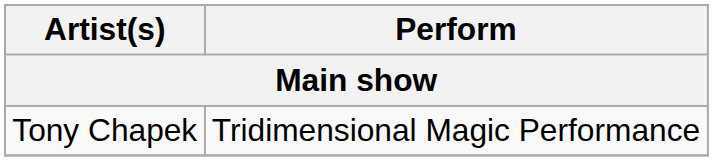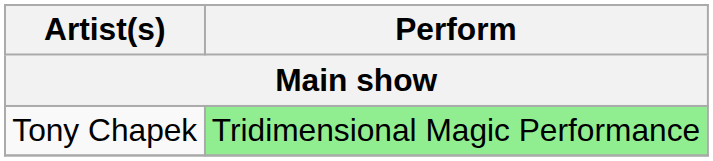(456, 130) no background -> (456, 130) lightgreen background
